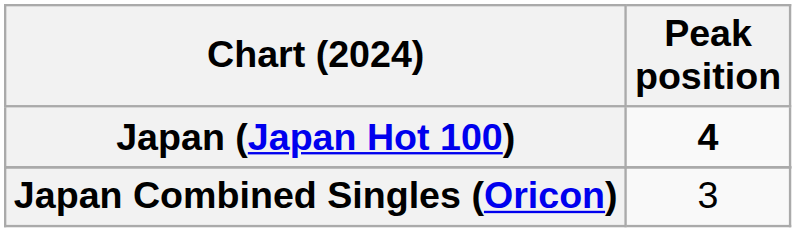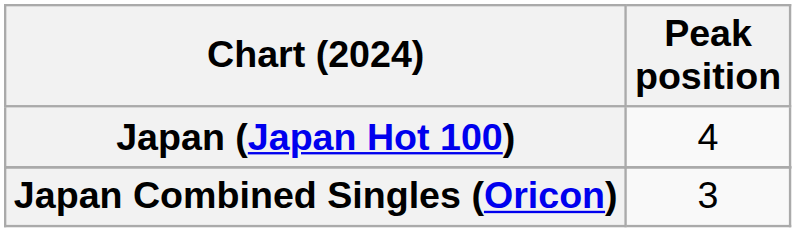(708, 136) bold -> (708, 136) normal
